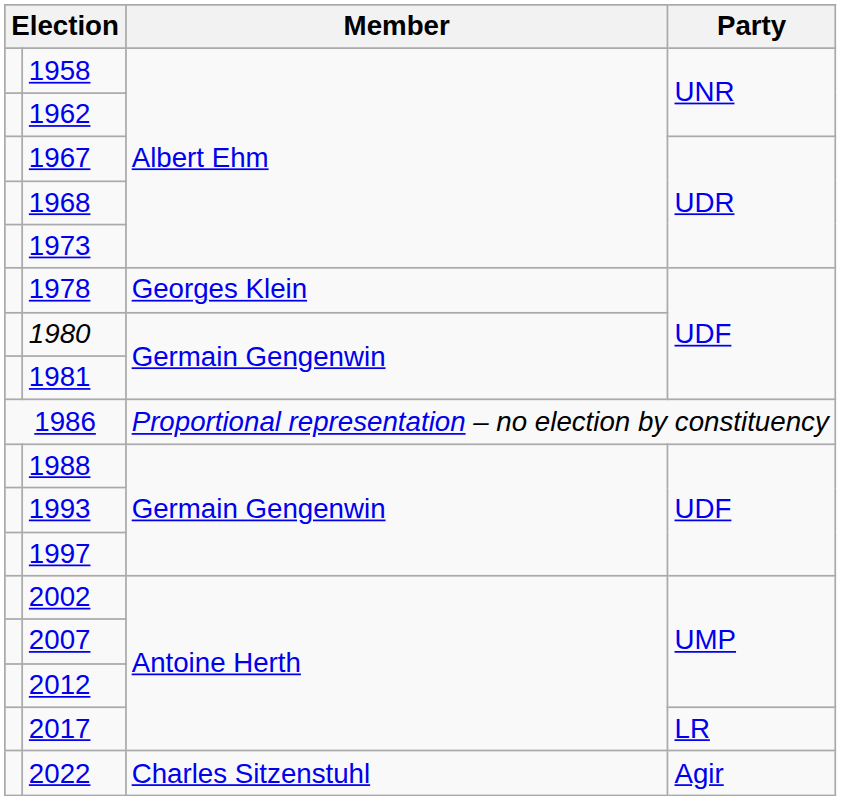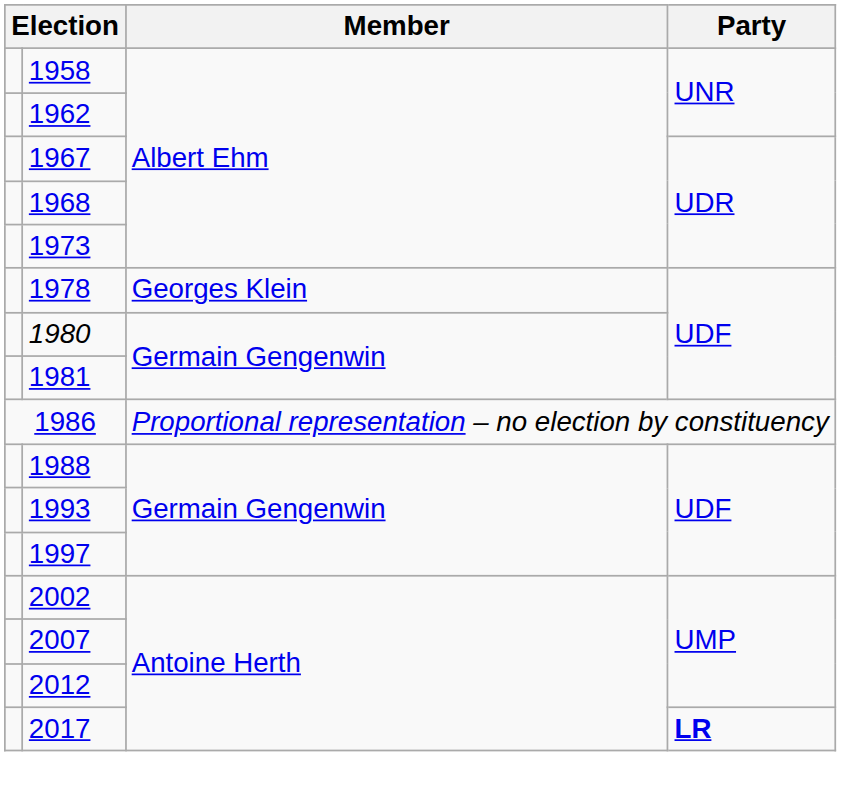(692, 728) normal -> (693, 728) bold
- row: (60, 772)
